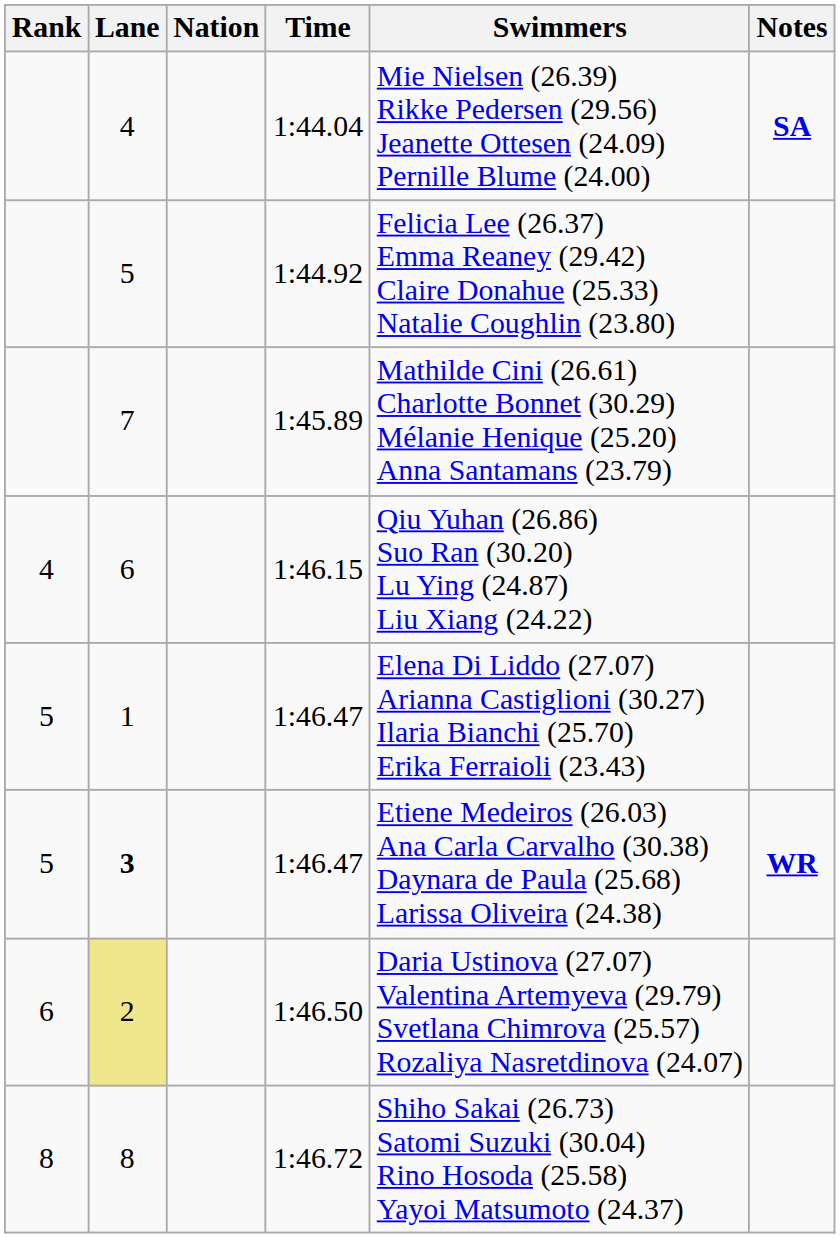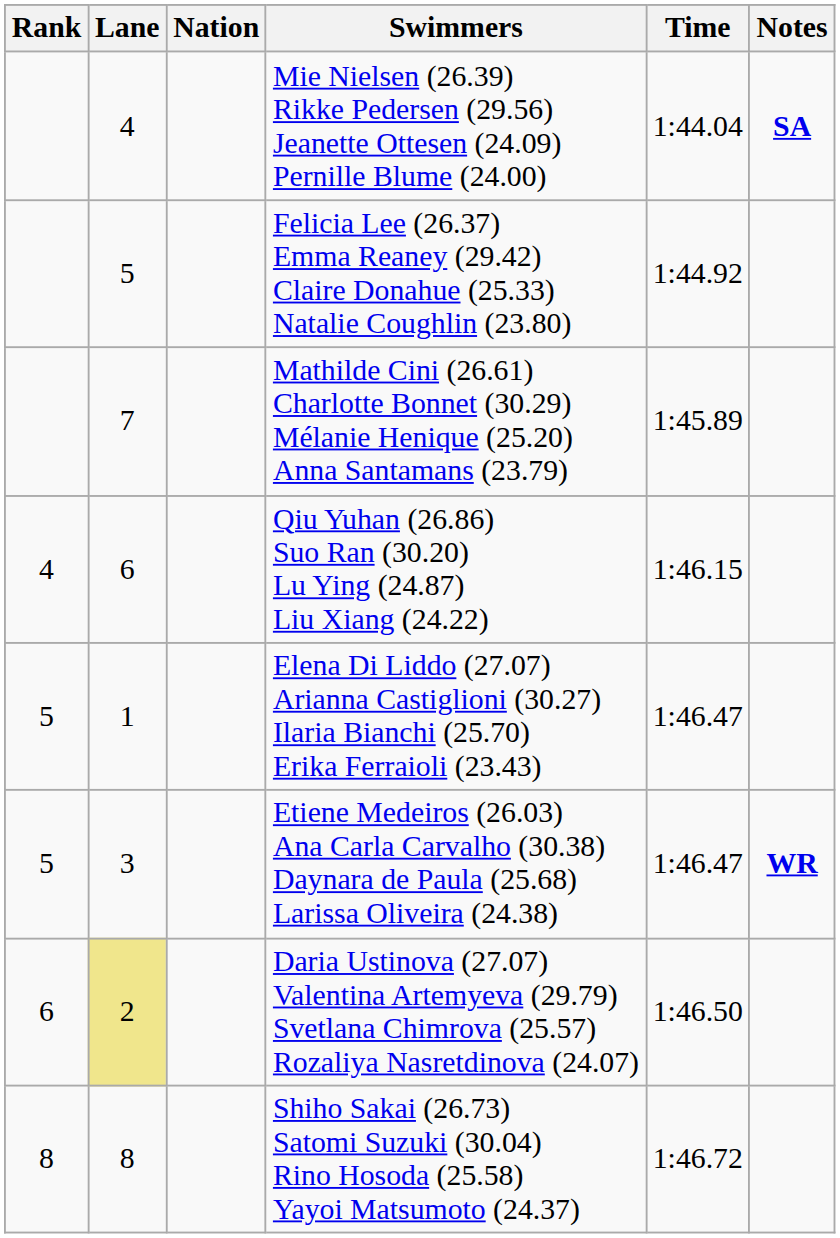columns swapped: (560, 28) <-> (318, 28)
(127, 863) bold -> (127, 863) normal
